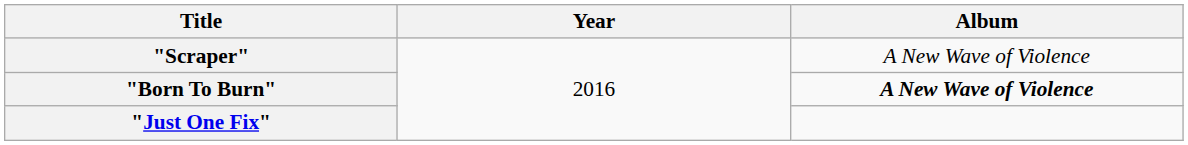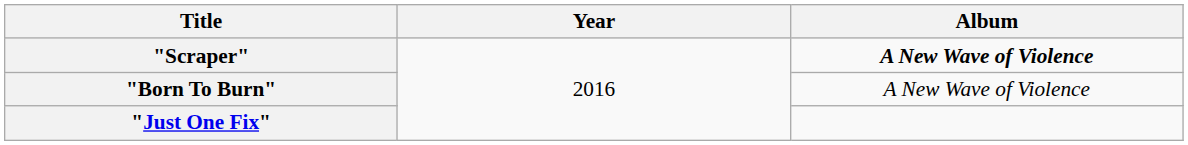(987, 55) normal -> (987, 55) bold
(987, 88) bold -> (987, 88) normal
